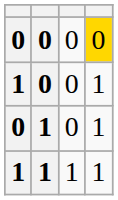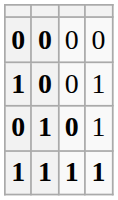(99, 39) gold background -> (99, 39) no background
(72, 127) normal -> (72, 127) bold
(72, 171) normal -> (72, 171) bold
(99, 171) normal -> (99, 171) bold
